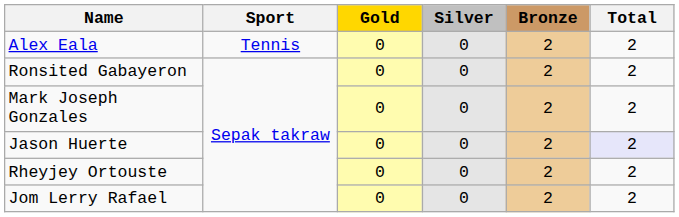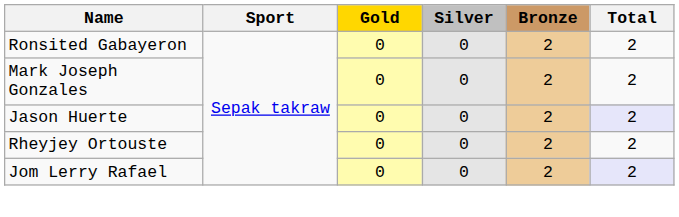- row: (53, 45)
(632, 199) no background -> (632, 172) lavender background
